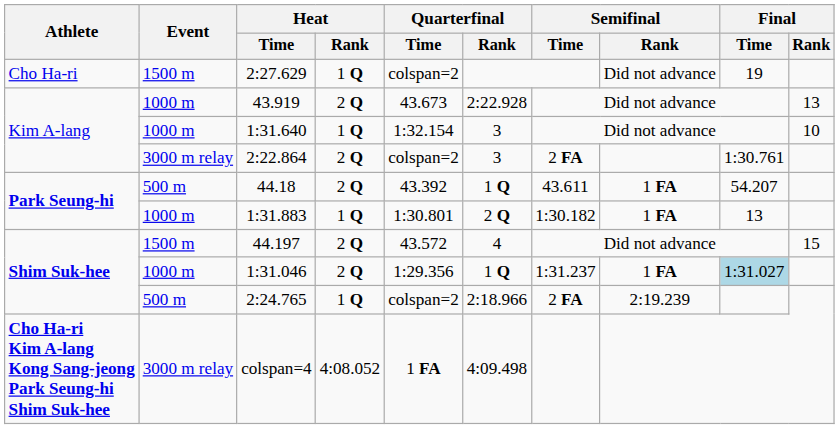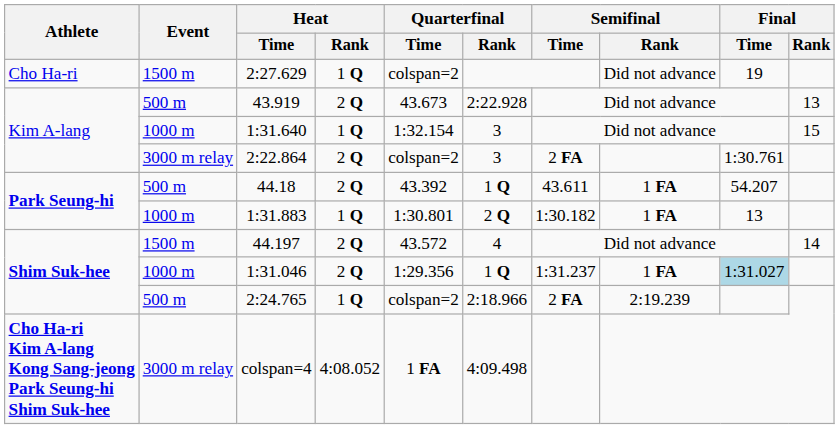(169, 102) 1000 m -> (164, 102) 500 m
(811, 130) 10 -> (811, 130) 15
(811, 243) 15 -> (811, 243) 14
